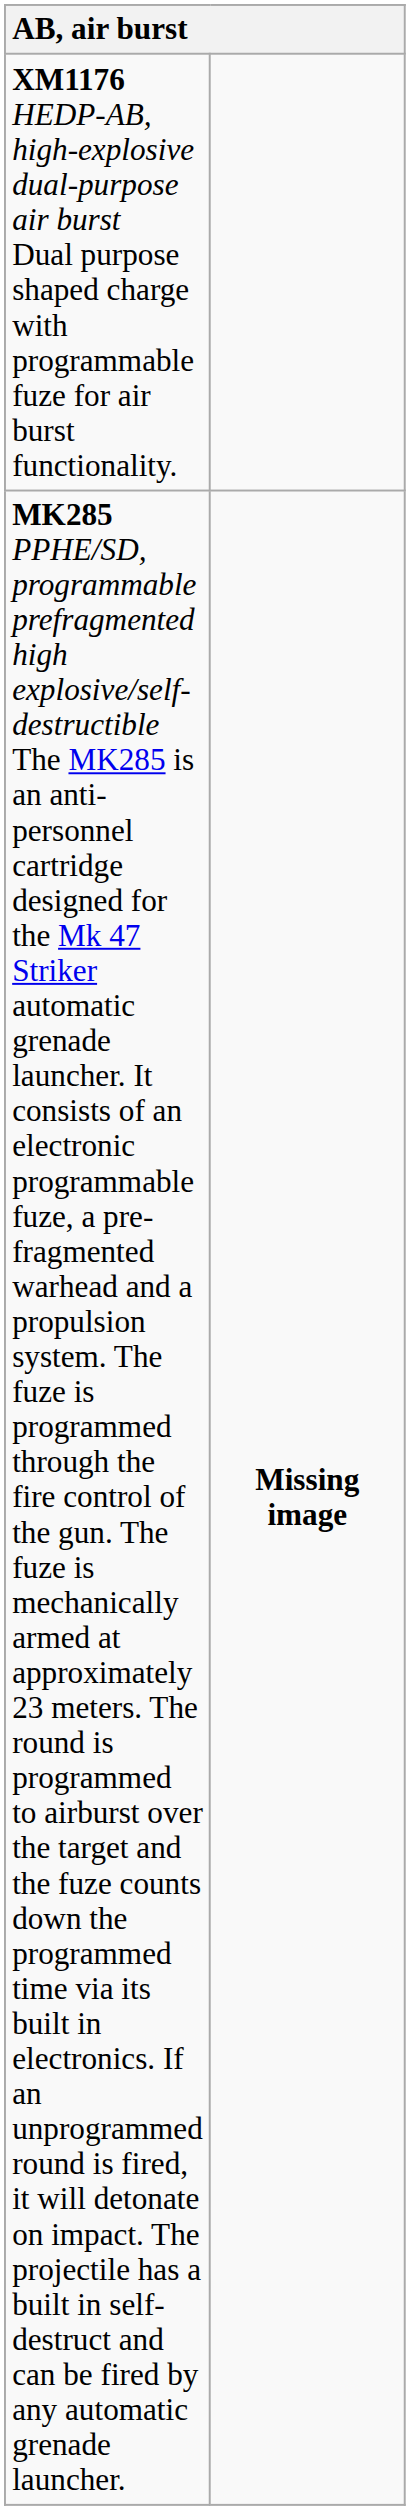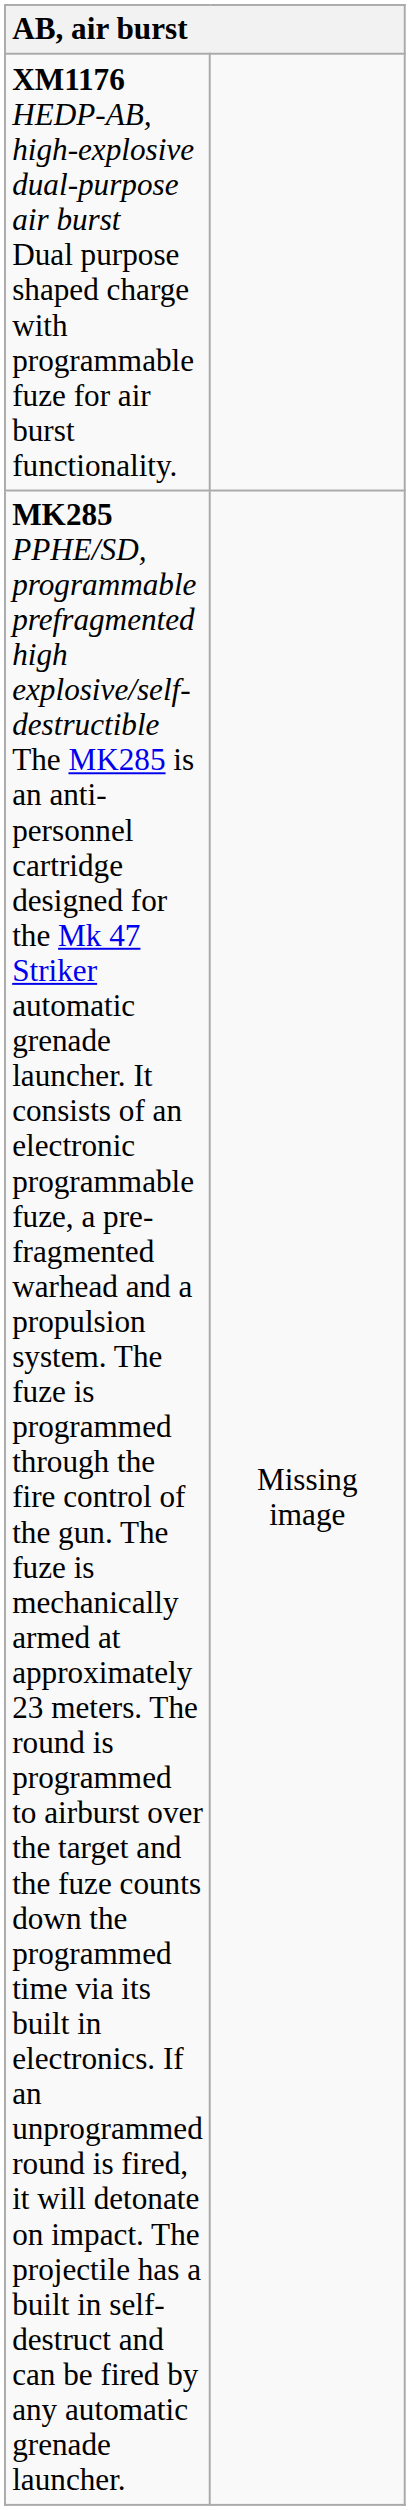(307, 1497) bold -> (307, 1497) normal
